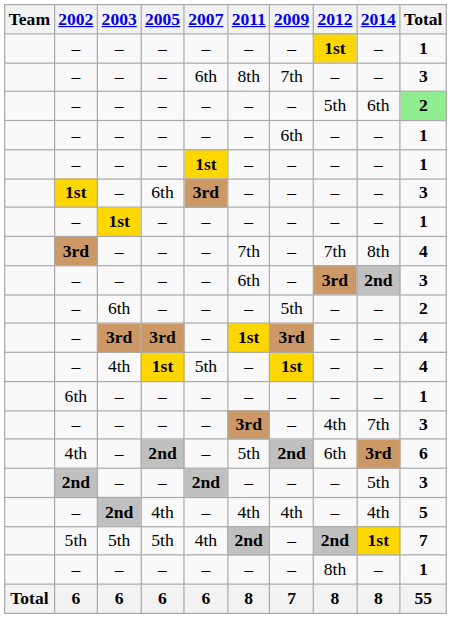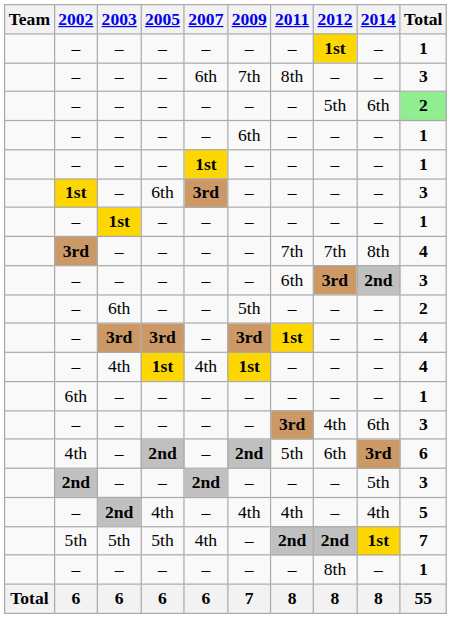columns swapped: (292, 19) <-> (249, 19)
(206, 367) 5th -> (206, 367) 4th
(378, 425) 7th -> (378, 425) 6th
